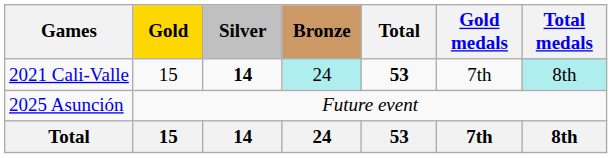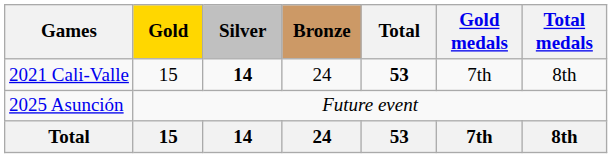(322, 74) paleturquoise background -> (322, 74) no background
(564, 74) paleturquoise background -> (564, 74) no background
